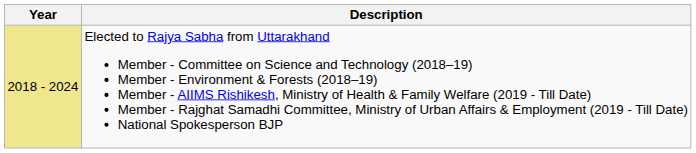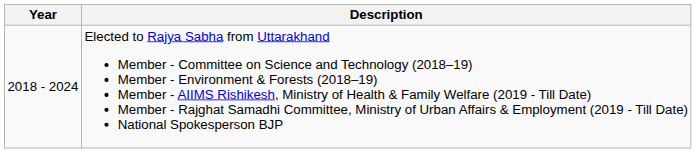(43, 86) khaki background -> (43, 86) no background
